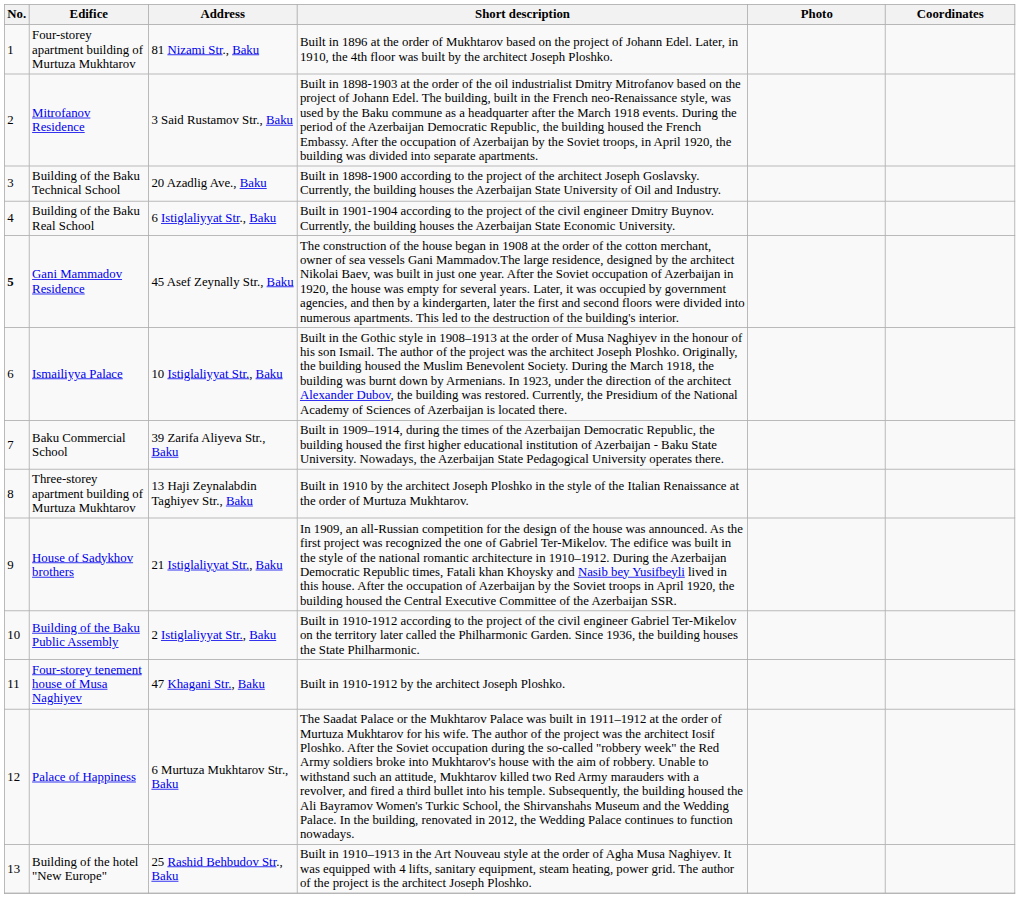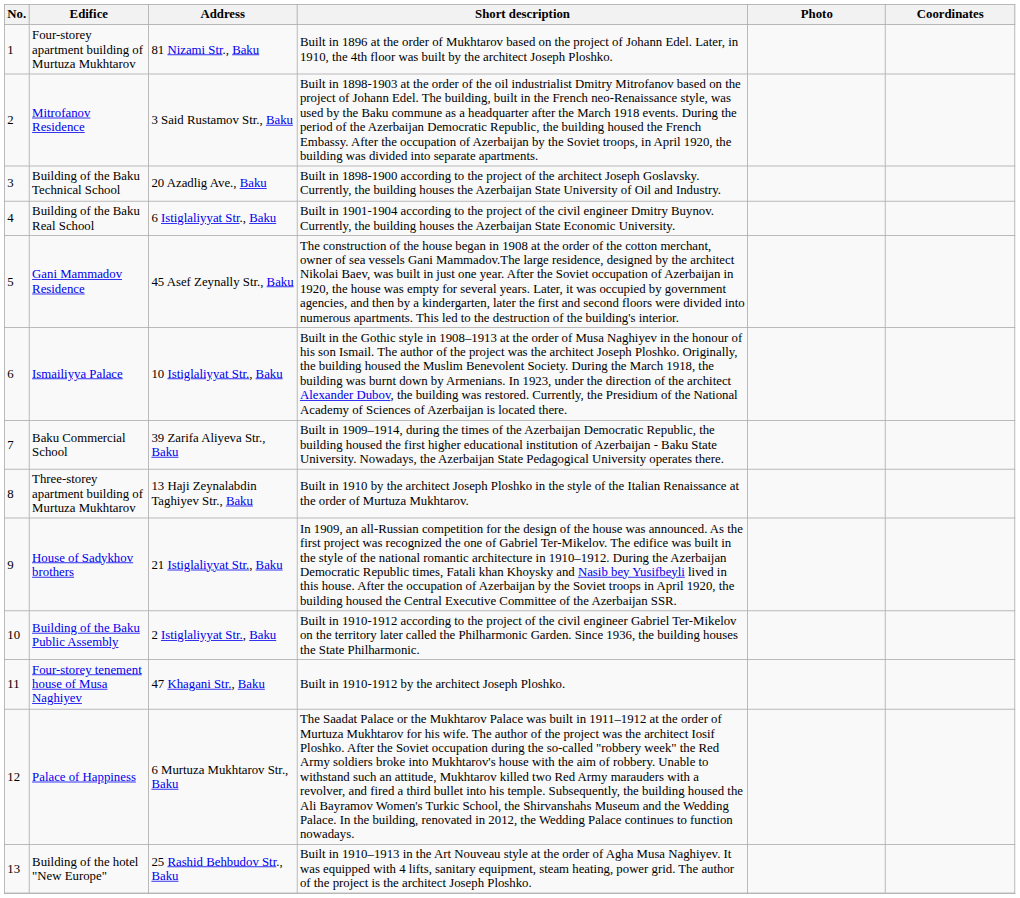(11, 281) bold -> (11, 281) normal
